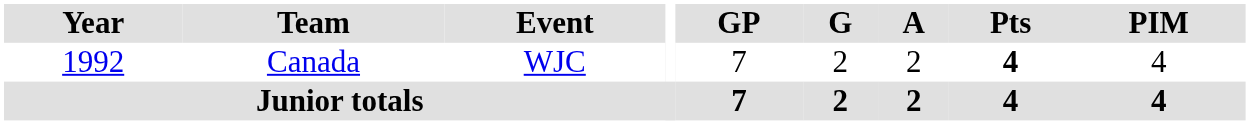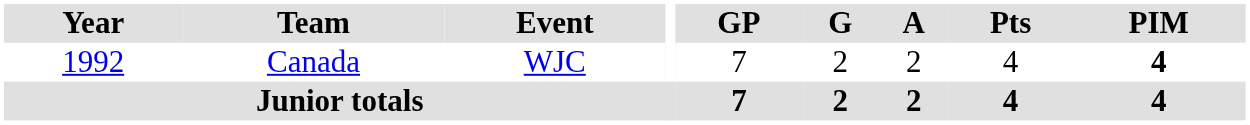(1011, 61) bold -> (1011, 61) normal
(1159, 61) normal -> (1159, 61) bold
